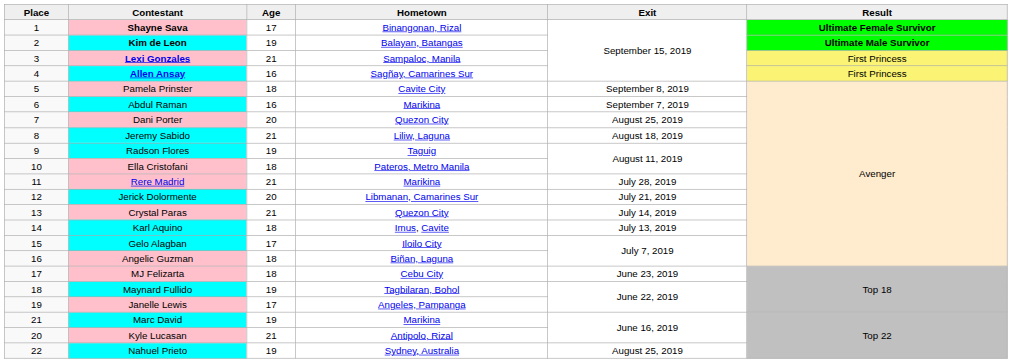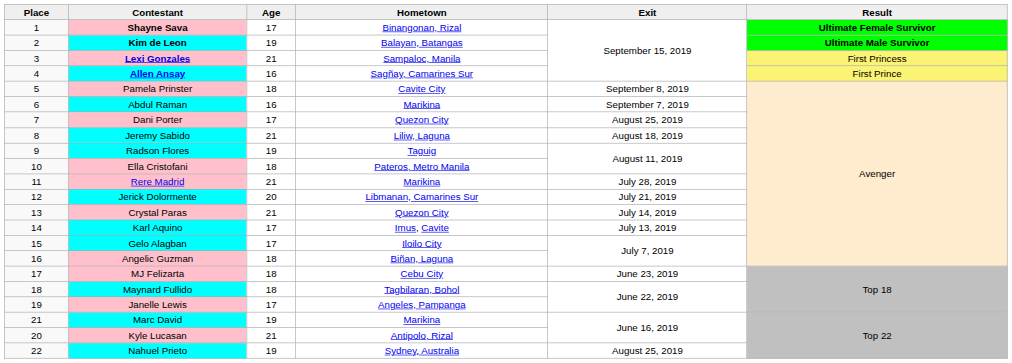(877, 74) First Princess -> (877, 74) First Prince
(271, 120) 20 -> (271, 120) 17
(271, 228) 18 -> (271, 228) 17
(271, 289) 19 -> (271, 289) 18
